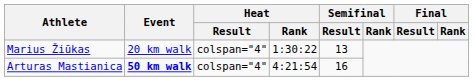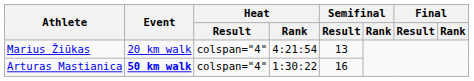(295, 49) 1:30:22 -> (295, 49) 4:21:54
(295, 67) 4:21:54 -> (295, 67) 1:30:22
